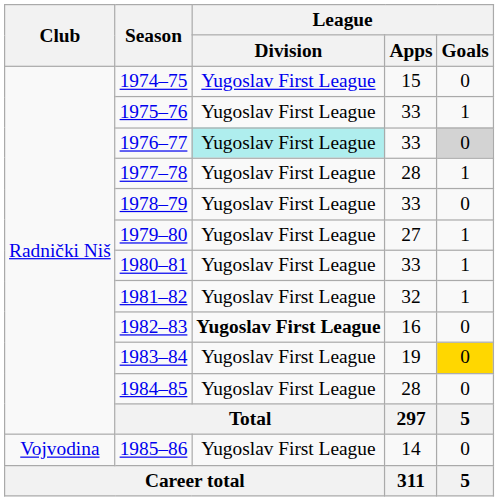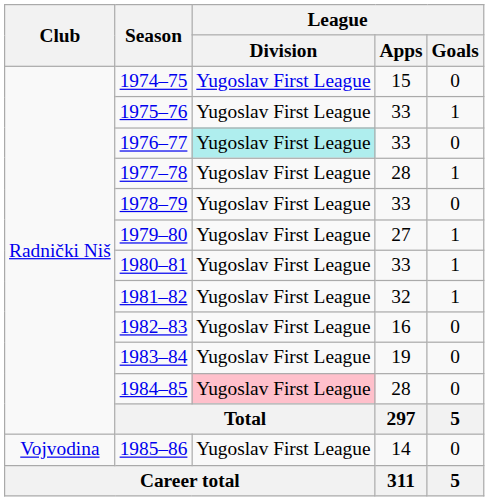(465, 142) lightgrey background -> (455, 142) no background
(288, 326) bold -> (283, 326) normal
(465, 357) gold background -> (455, 357) no background
(288, 388) no background -> (283, 388) pink background
